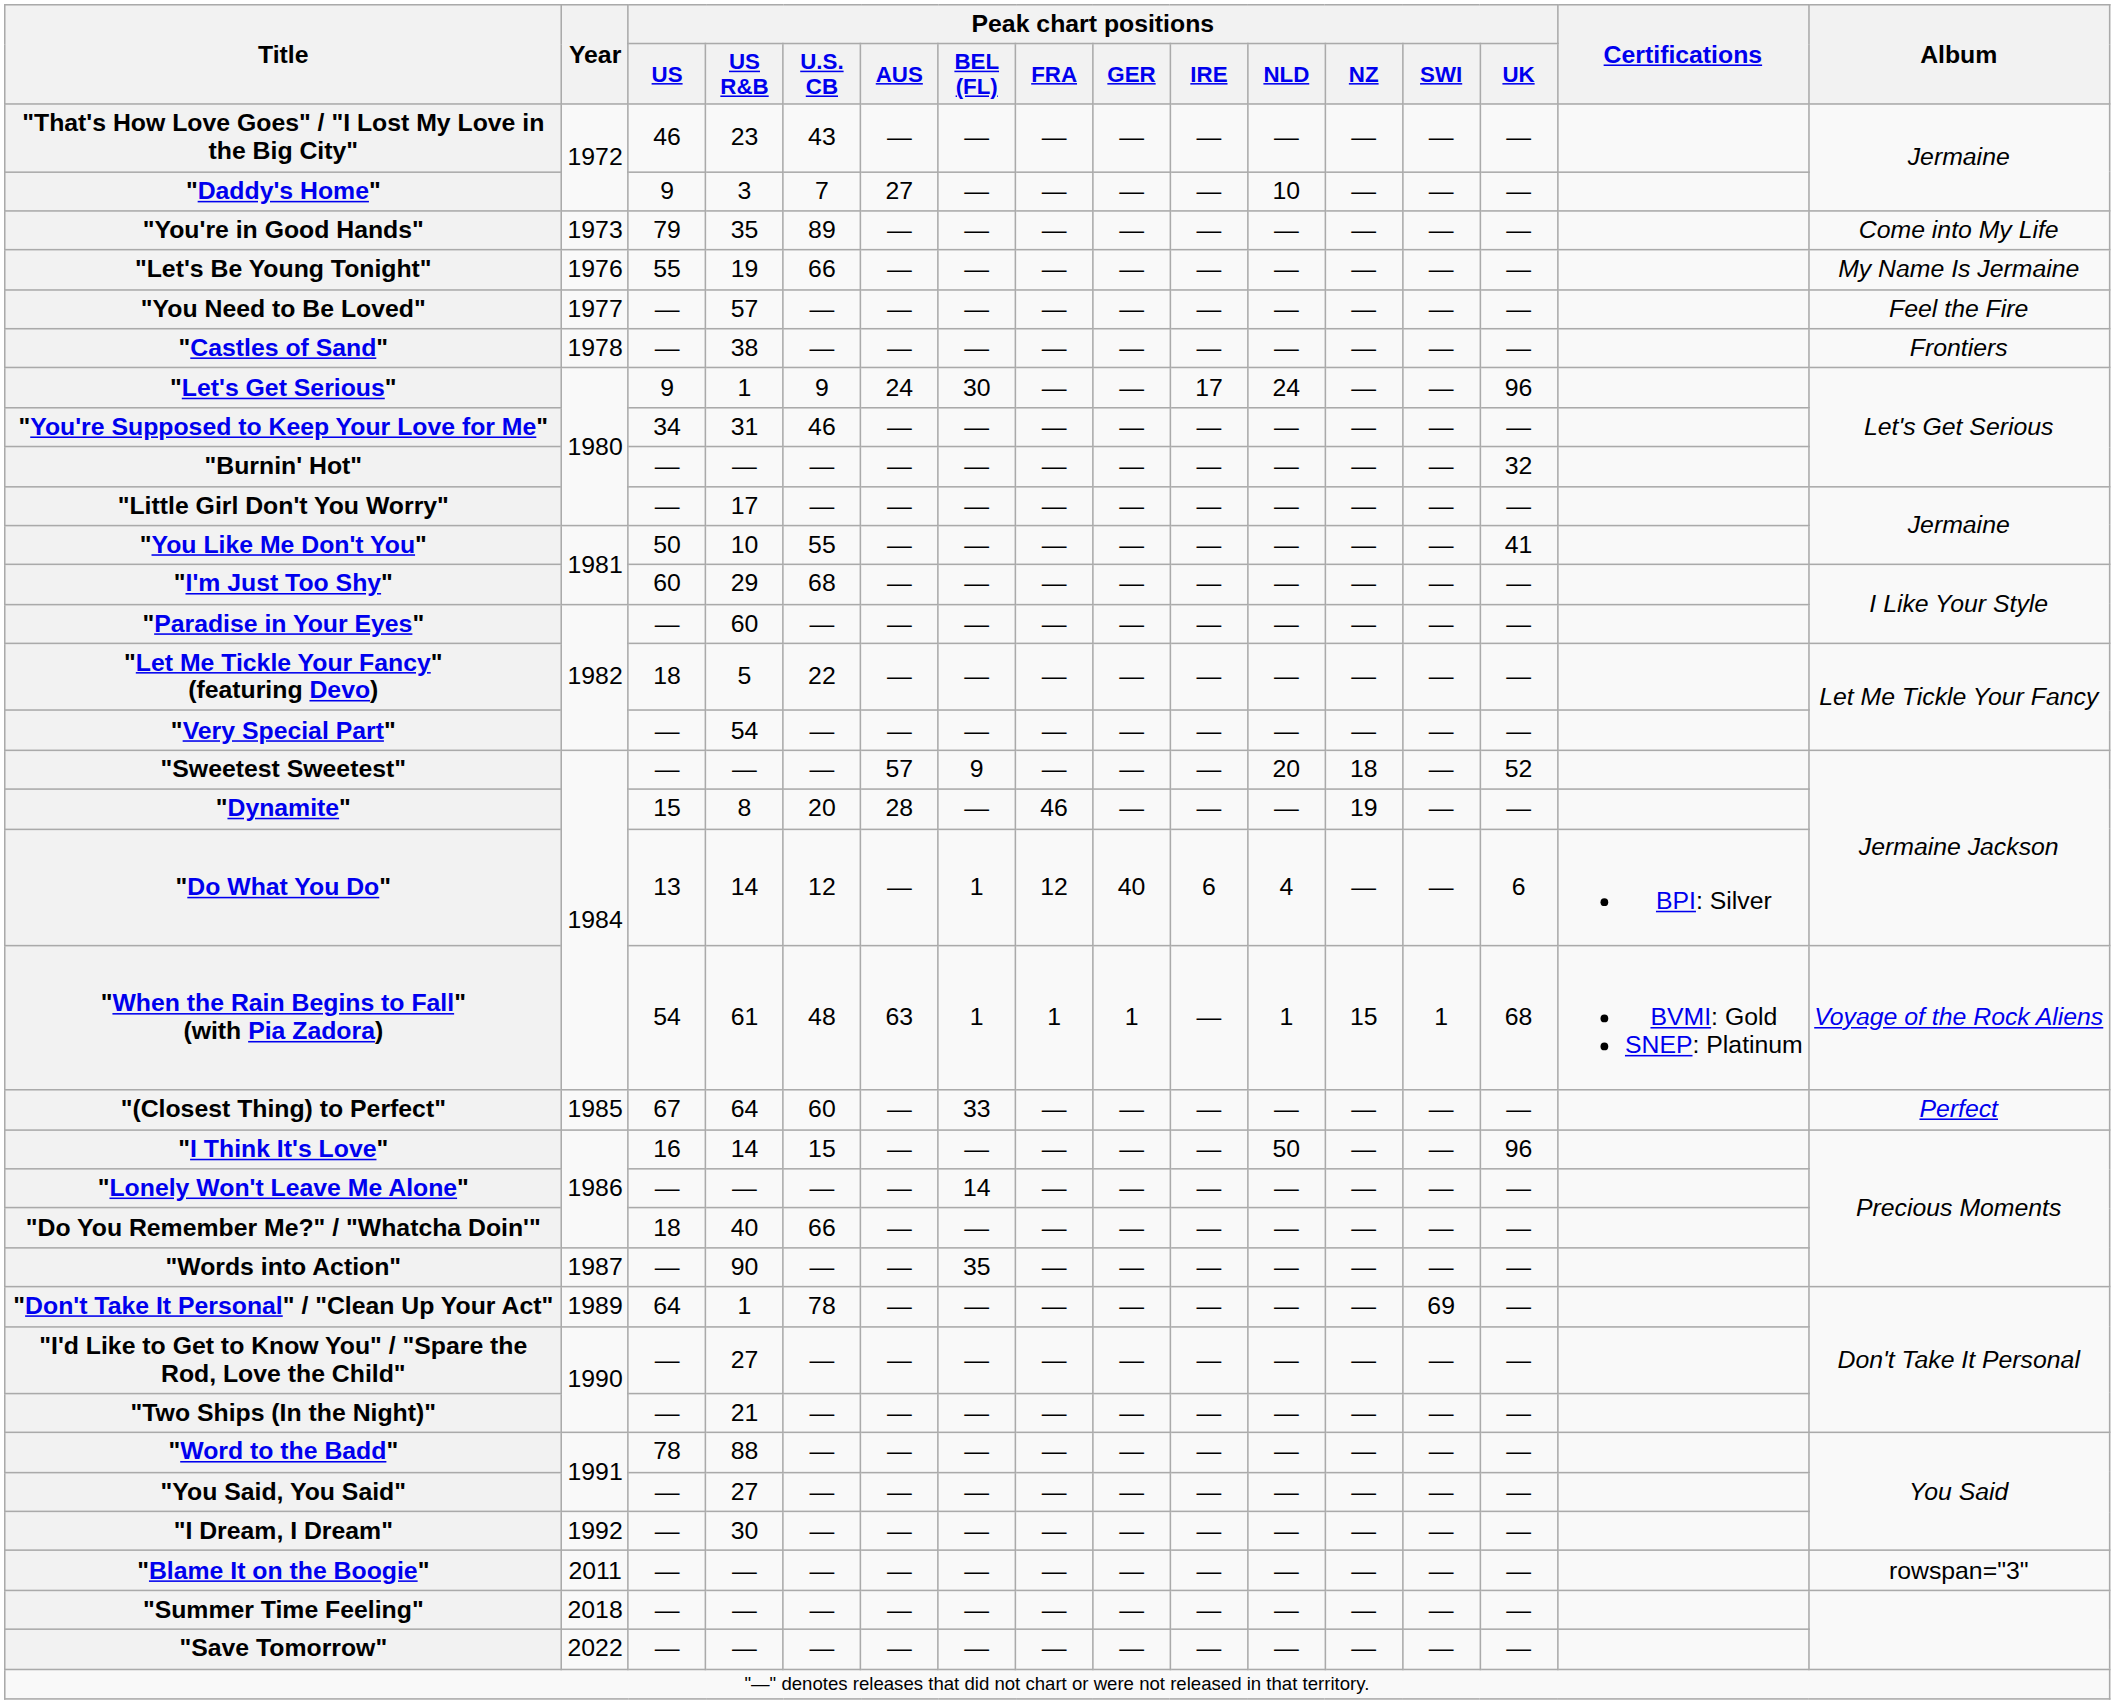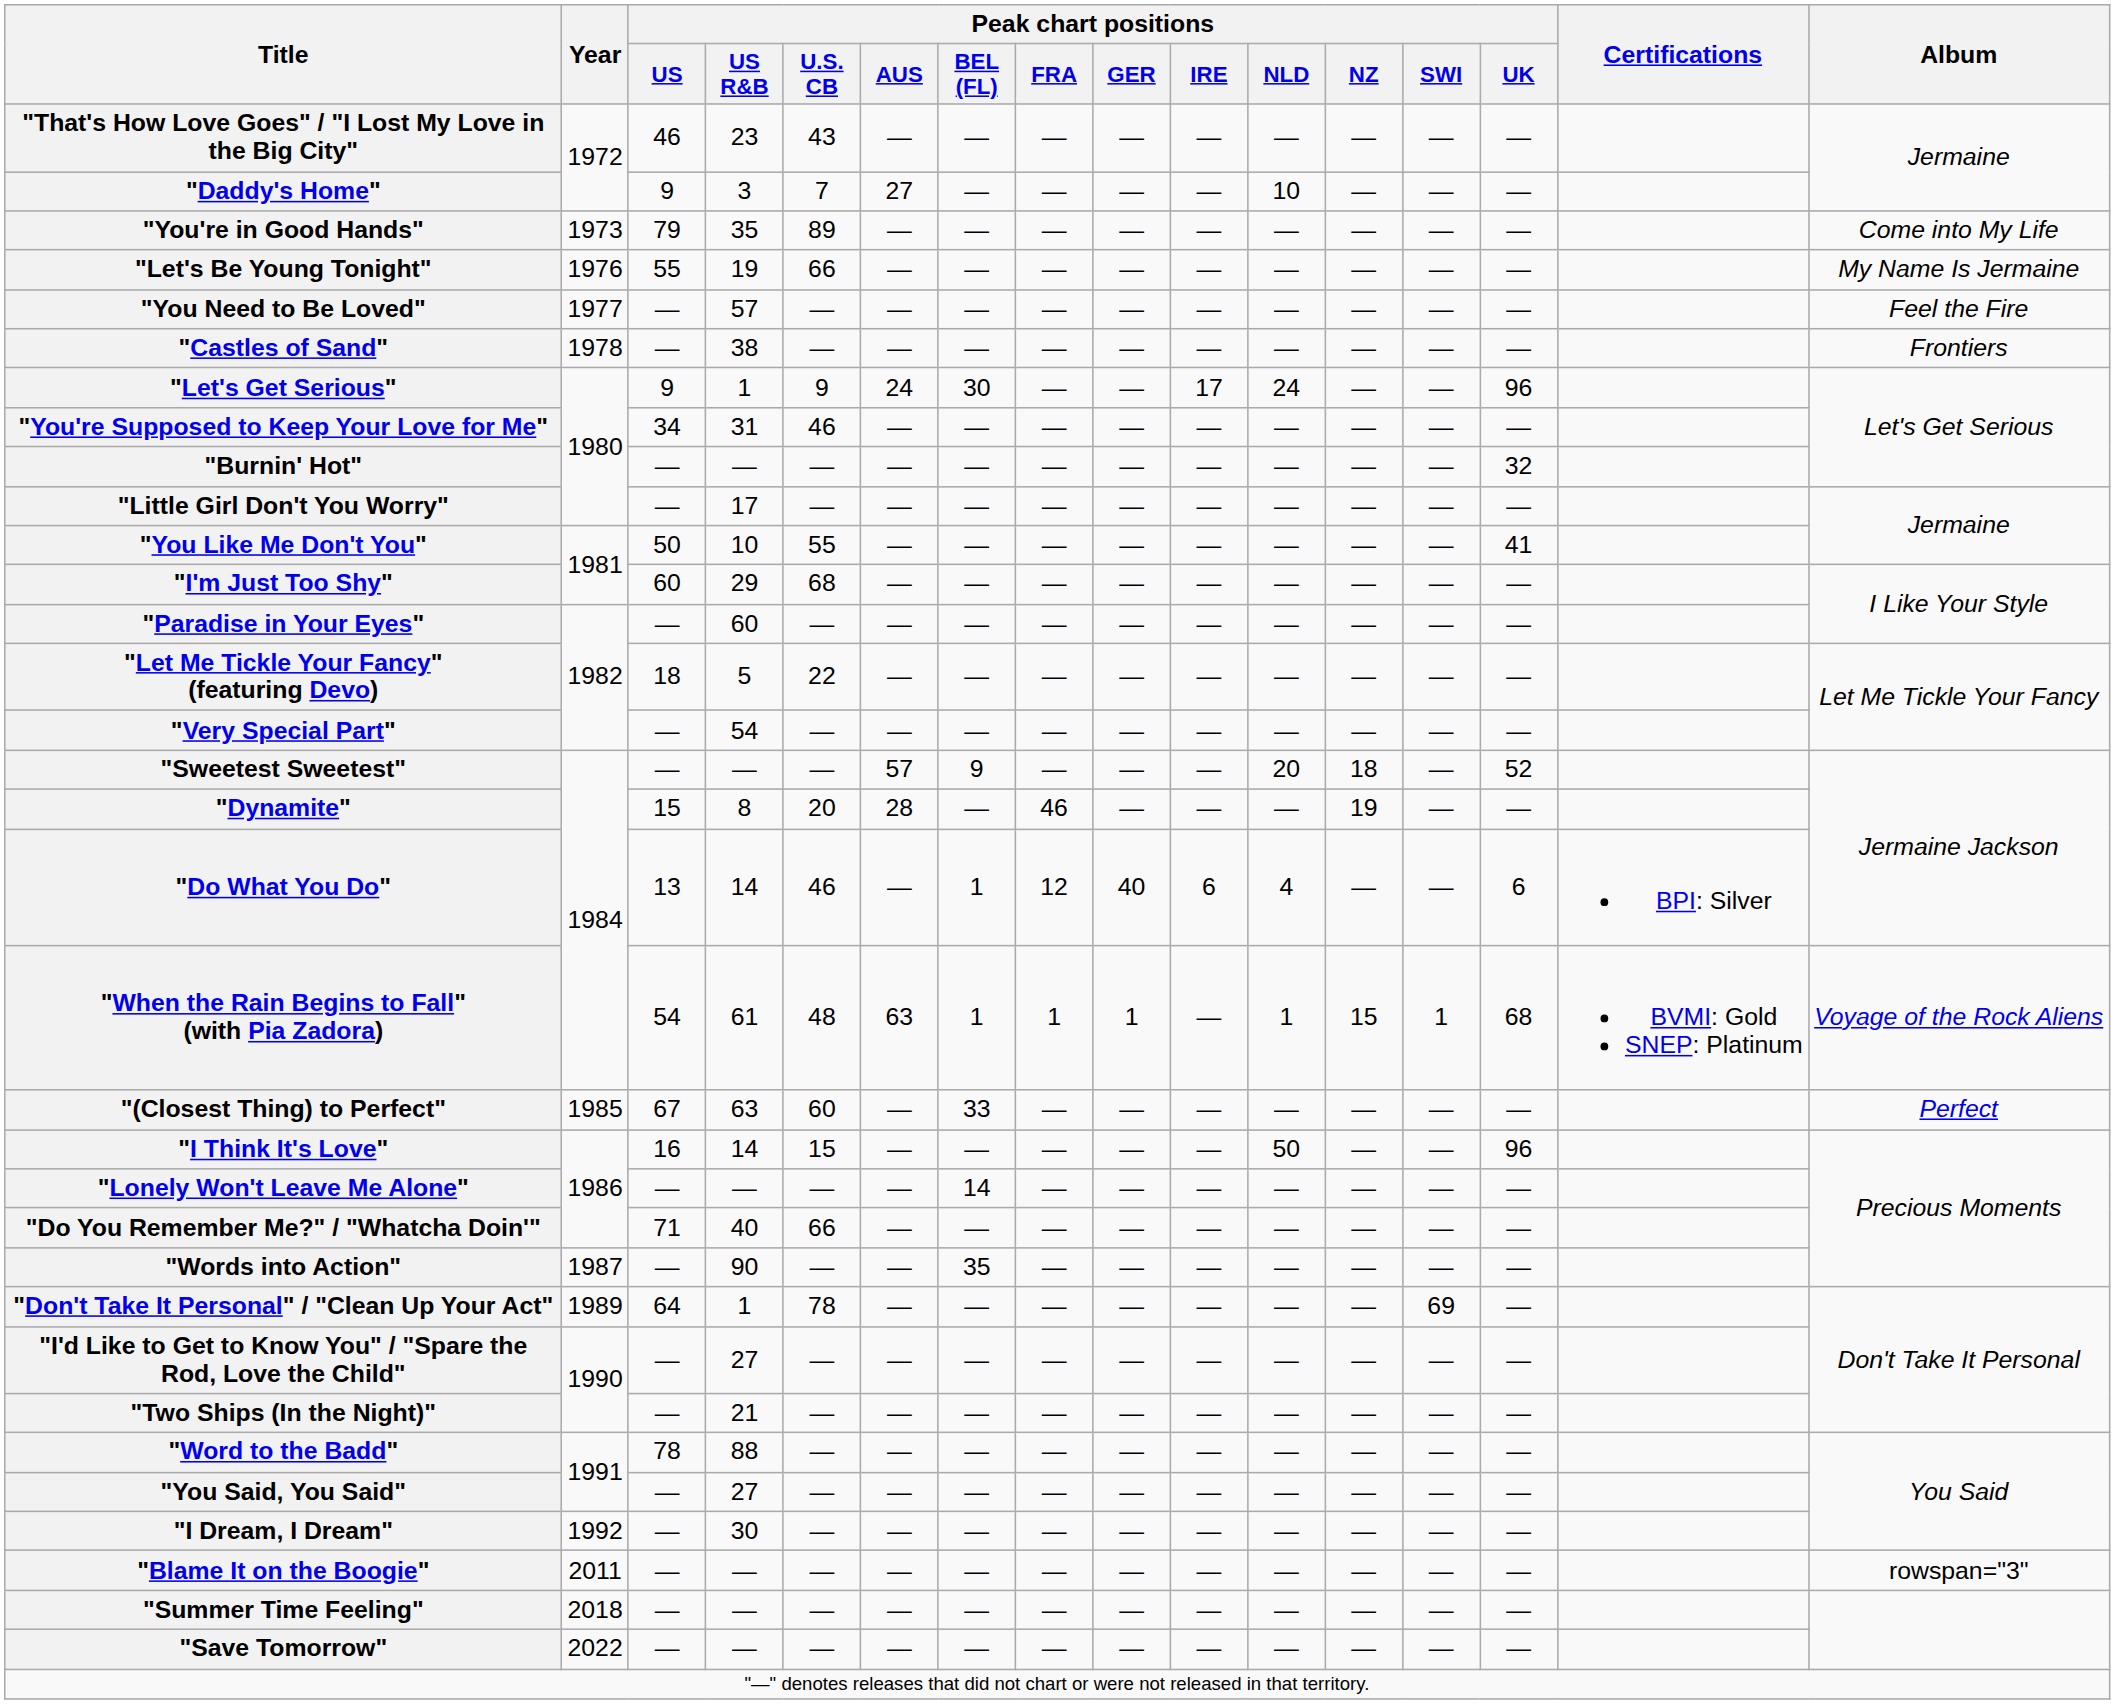(822, 886) 12 -> (822, 886) 46
(745, 1109) 64 -> (745, 1109) 63
(667, 1227) 18 -> (667, 1227) 71
